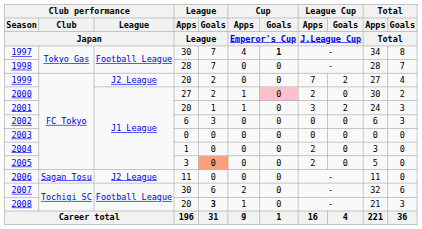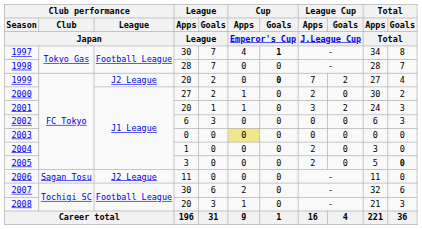(279, 80) normal -> (279, 80) bold
(279, 94) pink background -> (279, 94) no background
(244, 135) no background -> (244, 135) khaki background
(213, 163) lightsalmon background -> (213, 163) no background
(402, 163) normal -> (402, 163) bold
(213, 204) bold -> (213, 204) normal
